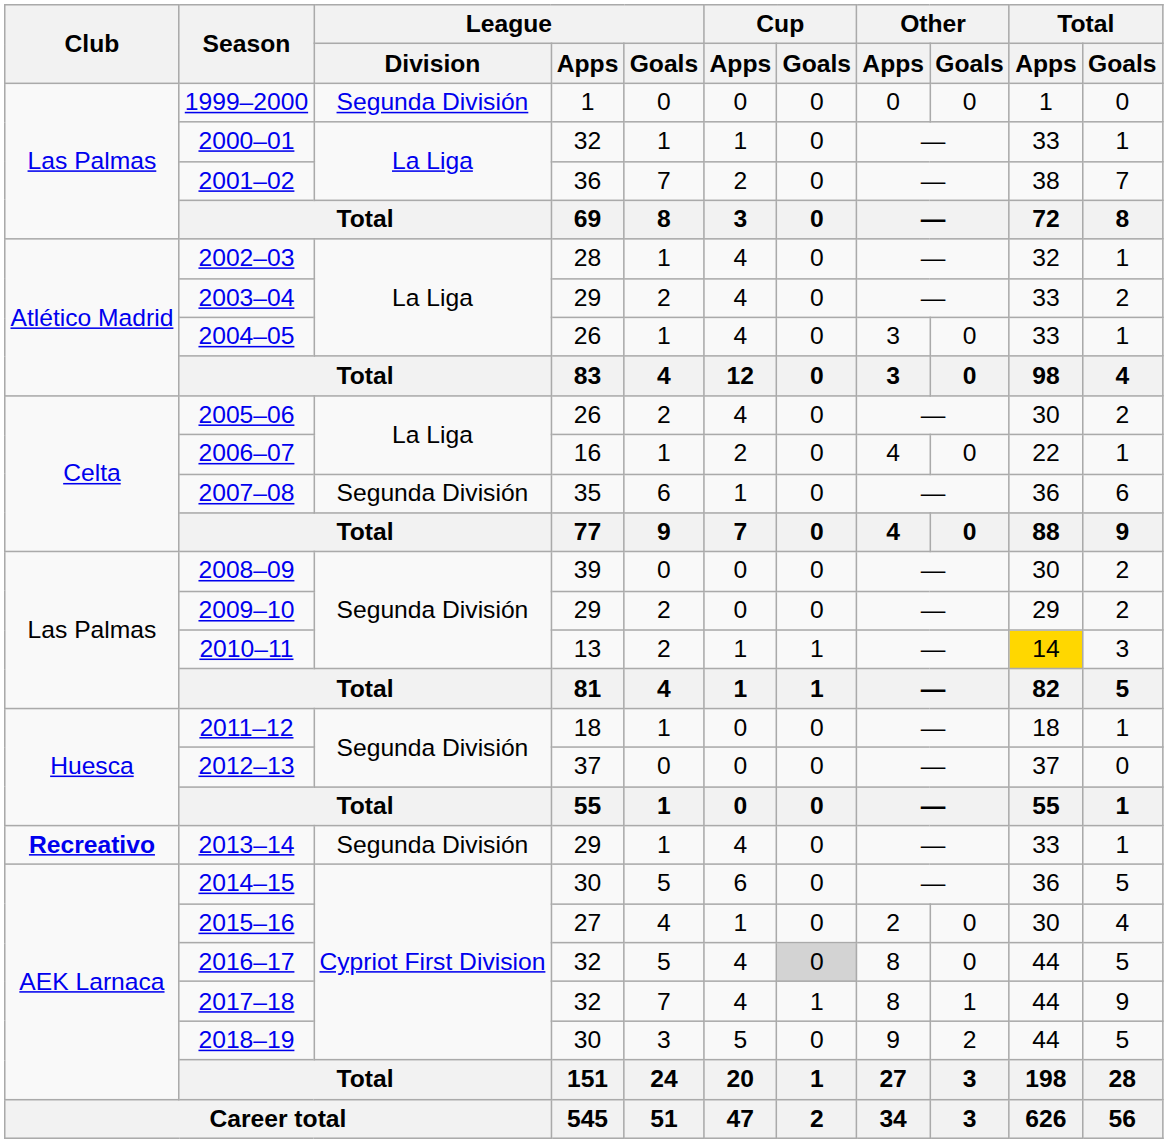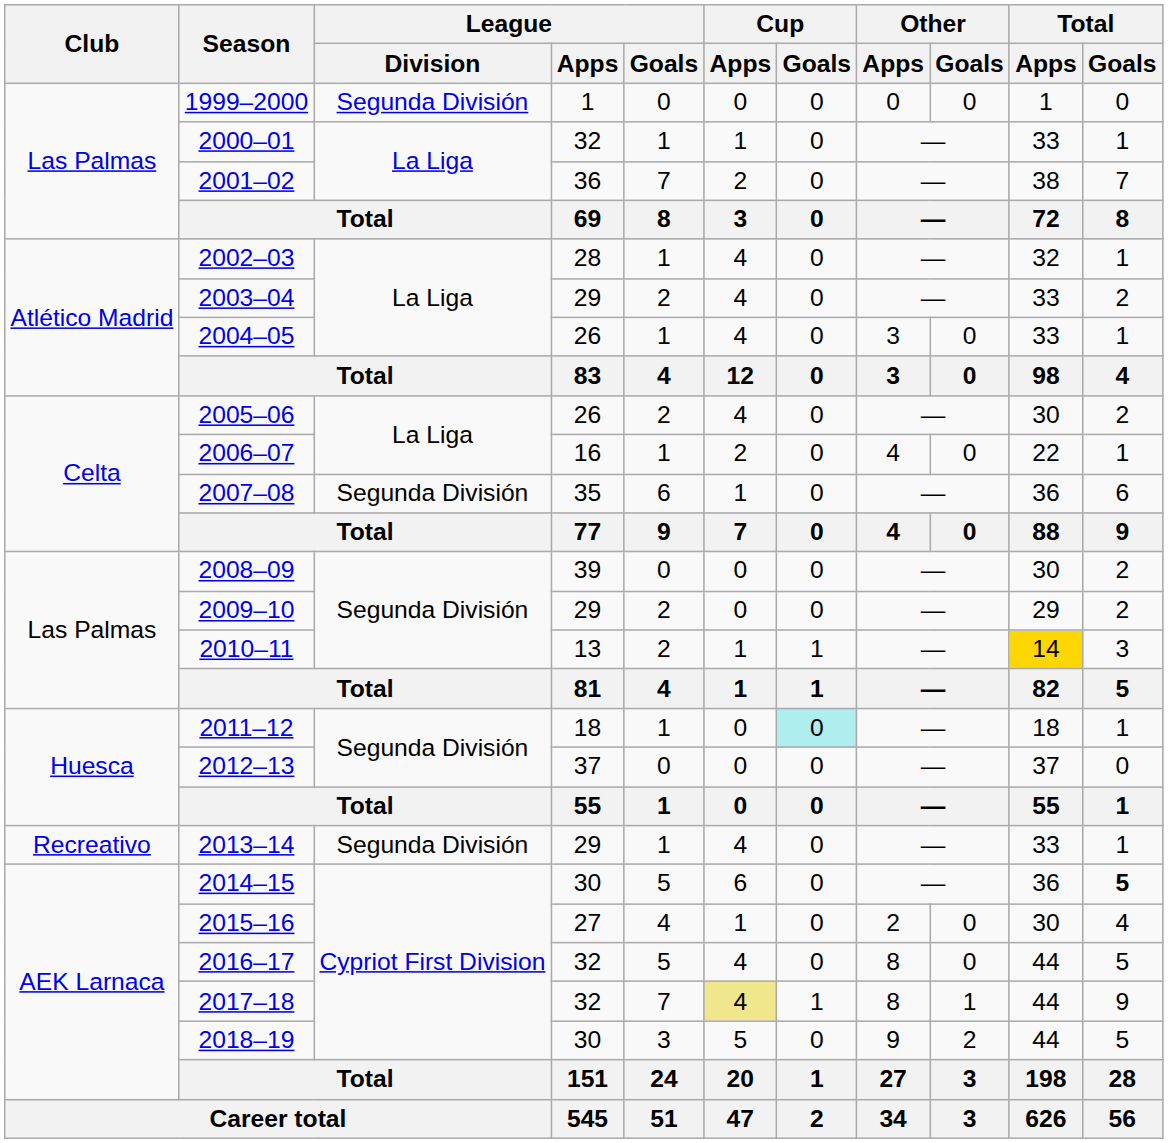(817, 727) no background -> (817, 727) paleturquoise background
(92, 844) bold -> (92, 844) normal
(1122, 883) normal -> (1122, 883) bold
(817, 961) lightgrey background -> (817, 961) no background
(740, 1000) no background -> (740, 1000) khaki background
